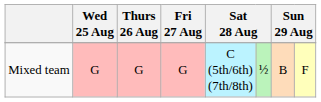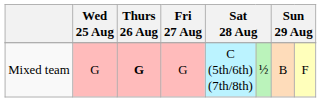(139, 70) normal -> (139, 70) bold
